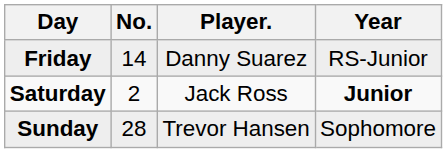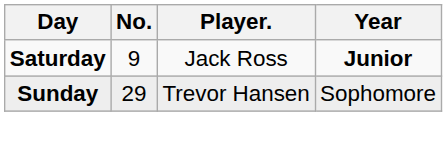- row: (58, 57)
(134, 93) 2 -> (134, 57) 9
(134, 128) 28 -> (134, 93) 29
